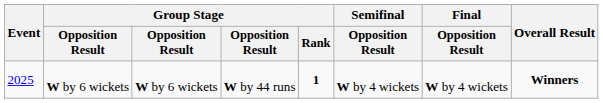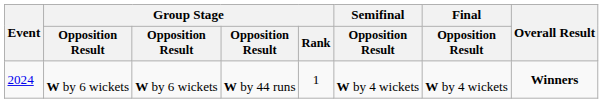(21, 80) 2025 -> (21, 80) 2024
(316, 80) bold -> (316, 80) normal
